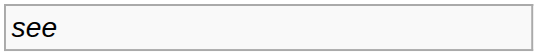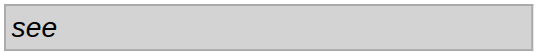(34, 28) no background -> (34, 28) lightgrey background
